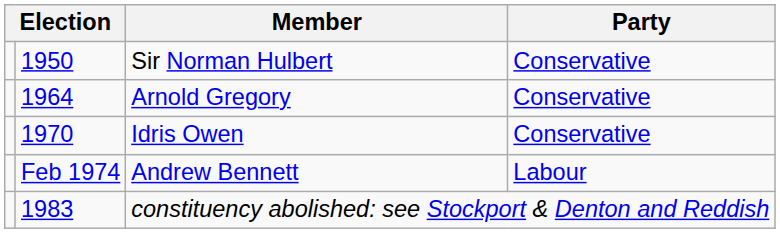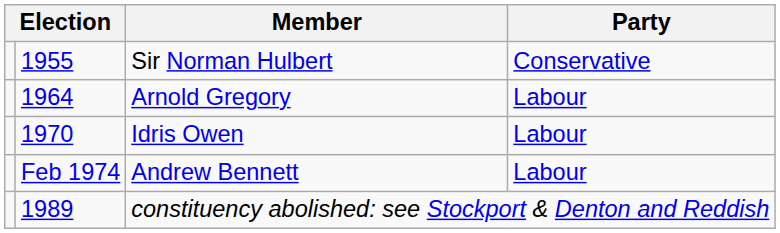(47, 60) 1950 -> (47, 60) 1955
(582, 97) Conservative -> (550, 97) Labour
(582, 135) Conservative -> (550, 135) Labour
(47, 209) 1983 -> (47, 209) 1989
